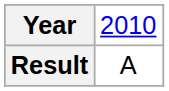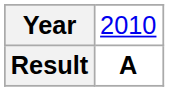(128, 65) normal -> (128, 65) bold
